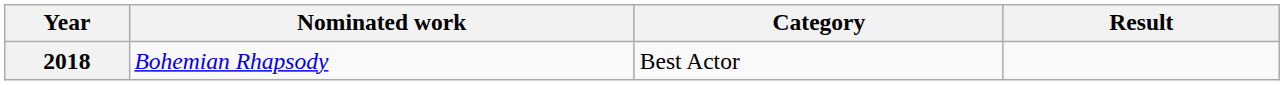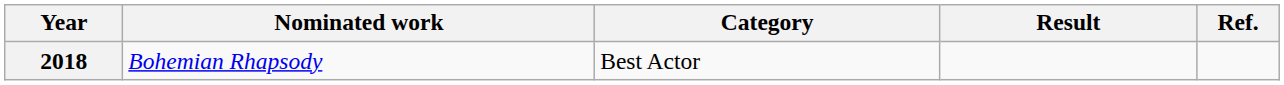+ column: (1238, 23)
